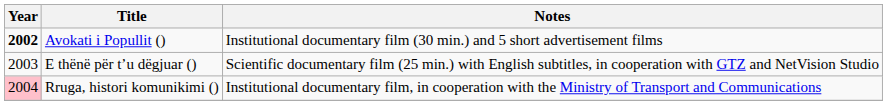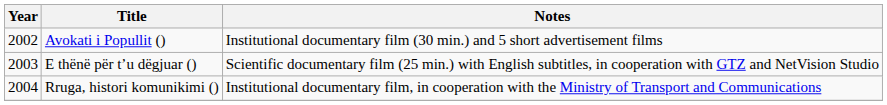(23, 40) bold -> (23, 40) normal
(23, 87) pink background -> (23, 87) no background
